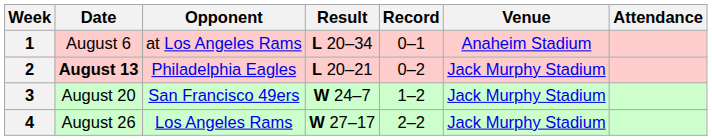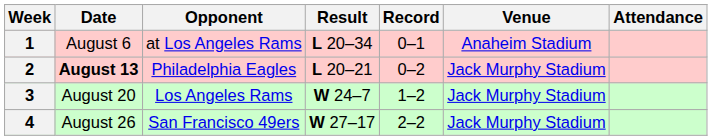(224, 95) San Francisco 49ers -> (224, 95) Los Angeles Rams
(224, 122) Los Angeles Rams -> (224, 122) San Francisco 49ers
